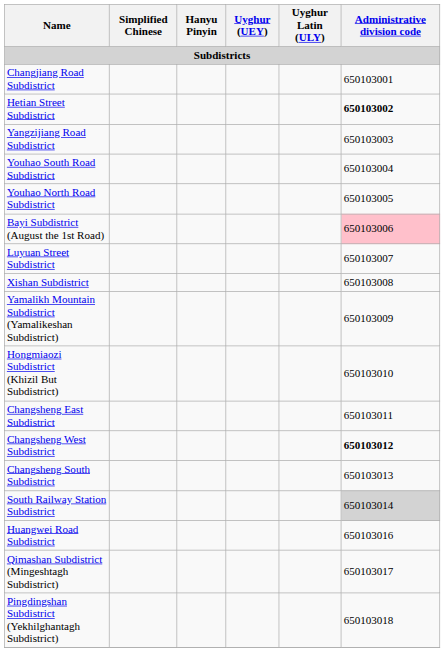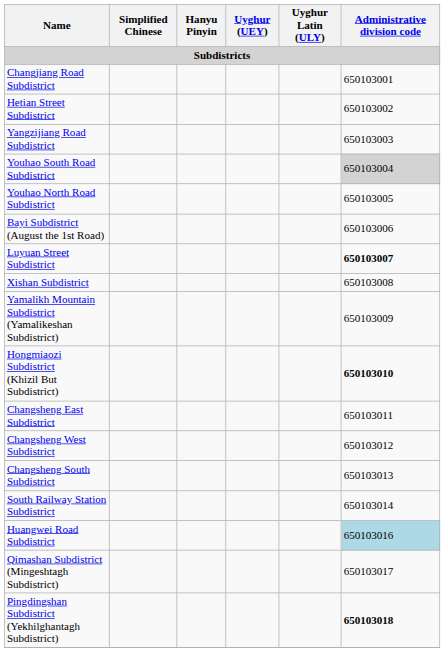(368, 109) bold -> (368, 109) normal
(368, 169) no background -> (368, 169) lightgrey background
(368, 228) pink background -> (368, 228) no background
(368, 258) normal -> (368, 258) bold
(368, 373) normal -> (368, 373) bold
(368, 445) bold -> (368, 445) normal
(368, 505) lightgrey background -> (368, 505) no background
(368, 535) no background -> (368, 535) lightblue background
(368, 620) normal -> (368, 620) bold
